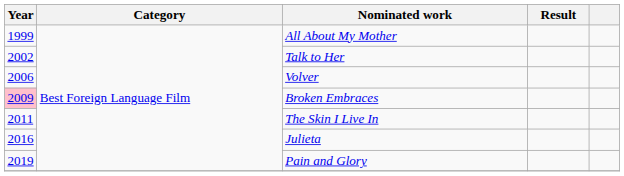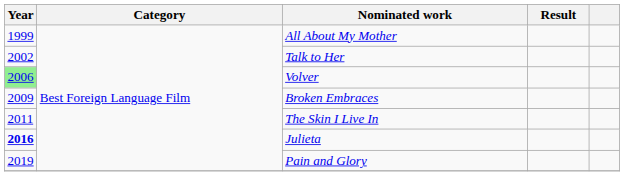(21, 77) no background -> (21, 77) lightgreen background
(21, 98) pink background -> (21, 98) no background
(21, 139) normal -> (21, 139) bold
